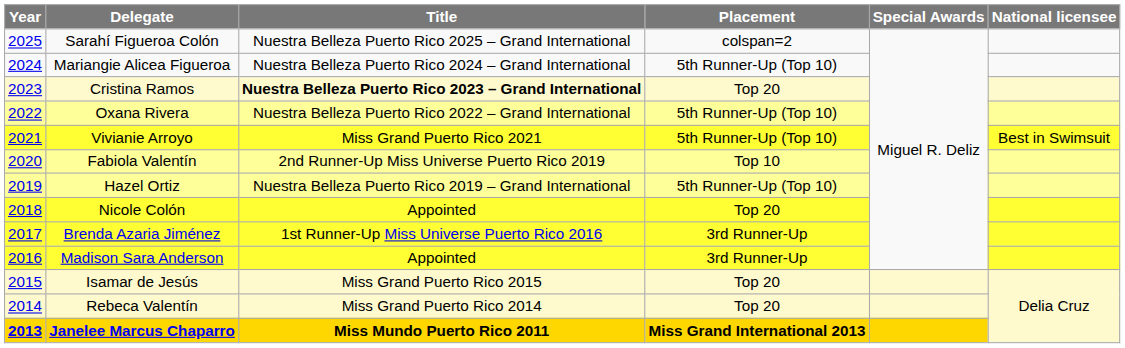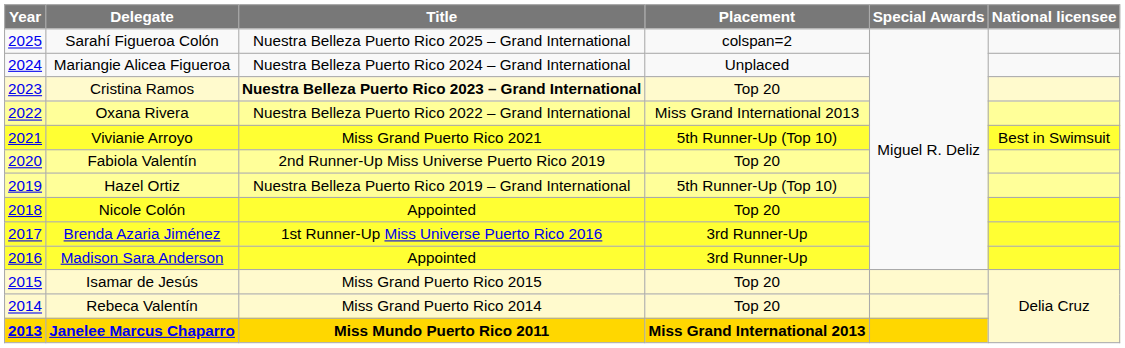(757, 65) 5th Runner-Up (Top 10) -> (757, 65) Unplaced
(757, 113) 5th Runner-Up (Top 10) -> (757, 113) Miss Grand International 2013
(757, 162) Top 10 -> (757, 162) Top 20
